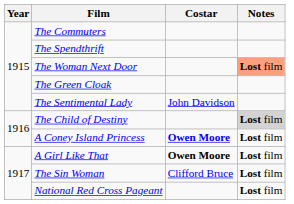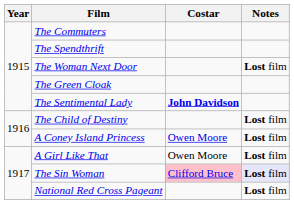(261, 66) lightsalmon background -> (265, 66) no background
(201, 102) normal -> (203, 102) bold
(261, 119) lightgrey background -> (265, 119) no background
(199, 137) bold -> (197, 137) normal
(199, 155) bold -> (197, 155) normal
(200, 173) no background -> (200, 173) pink background
(261, 173) no background -> (265, 173) lavender background
